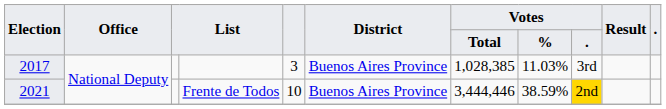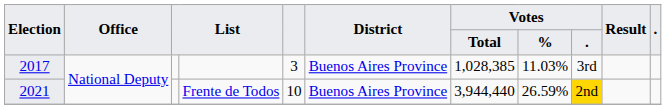(484, 92) 3,444,446 -> (484, 92) 3,944,440
(545, 92) 38.59% -> (545, 92) 26.59%
